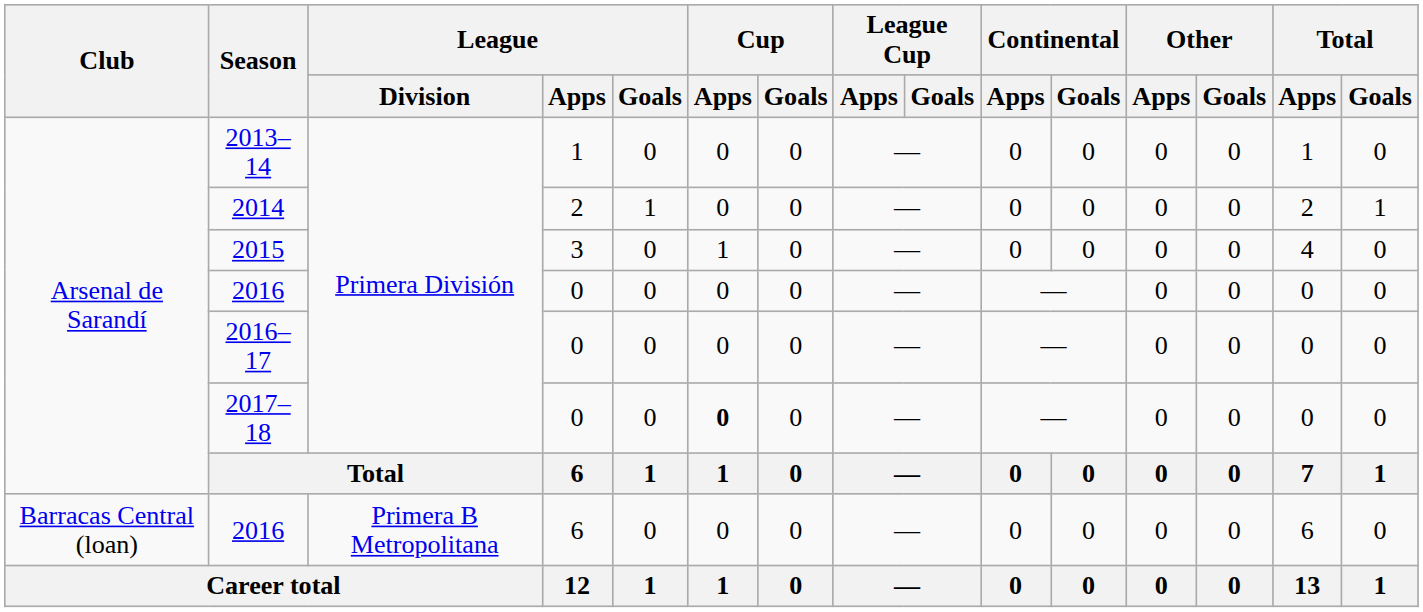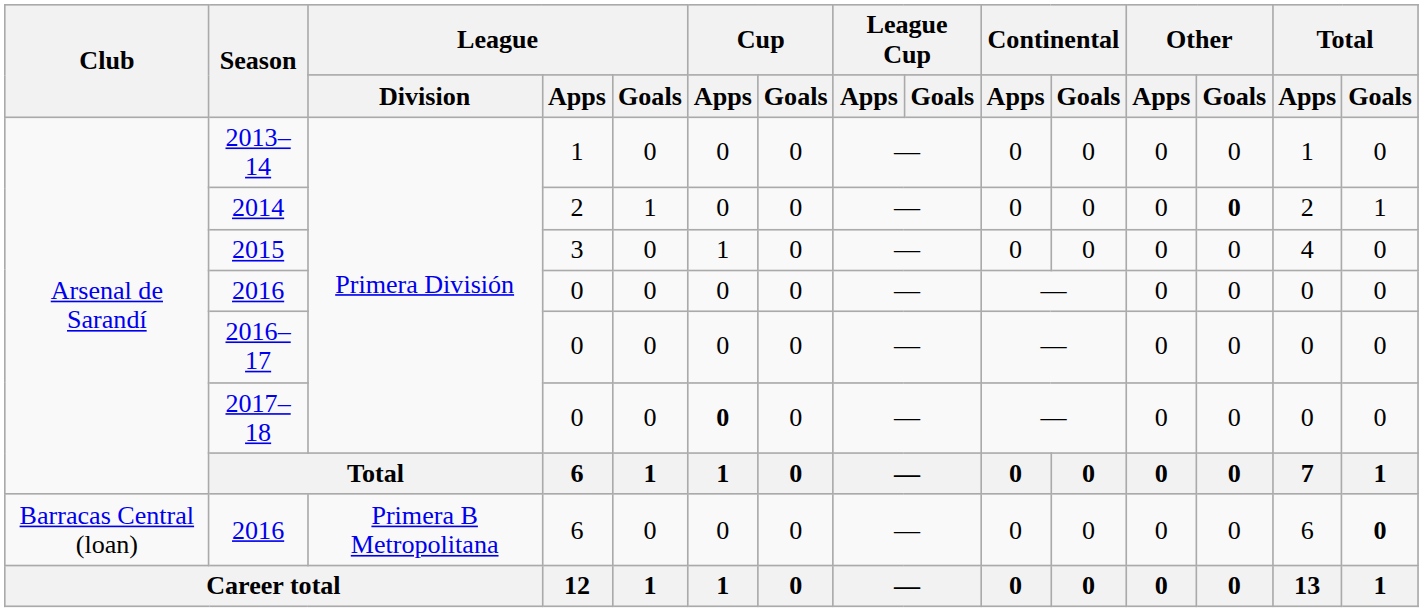(1234, 207) normal -> (1234, 207) bold
(1380, 529) normal -> (1380, 529) bold
